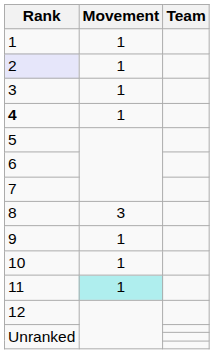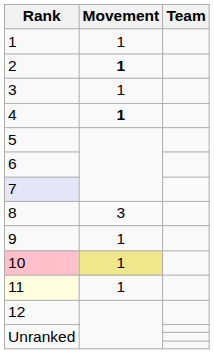(12, 66) lavender background -> (12, 66) no background
(121, 66) normal -> (121, 66) bold
(12, 115) bold -> (12, 115) normal
(121, 115) normal -> (121, 115) bold
(12, 189) no background -> (12, 189) lavender background
(17, 262) no background -> (17, 262) pink background
(121, 262) no background -> (121, 262) khaki background
(16, 287) no background -> (16, 287) lightyellow background
(121, 287) paleturquoise background -> (121, 287) no background
